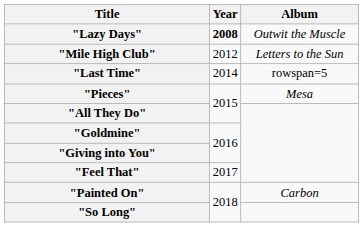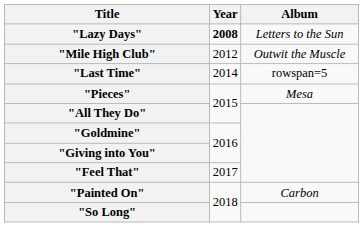(300, 34) Outwit the Muscle -> (300, 34) Letters to the Sun
(300, 53) Letters to the Sun -> (300, 53) Outwit the Muscle
